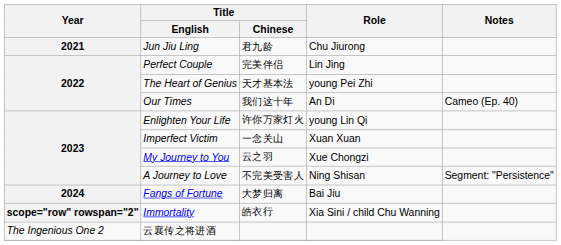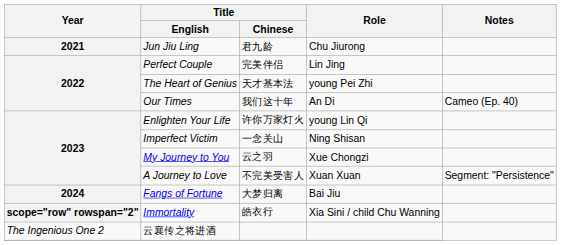(335, 138) Xuan Xuan -> (337, 138) Ning Shisan
(337, 175) Ning Shisan -> (335, 175) Xuan Xuan
